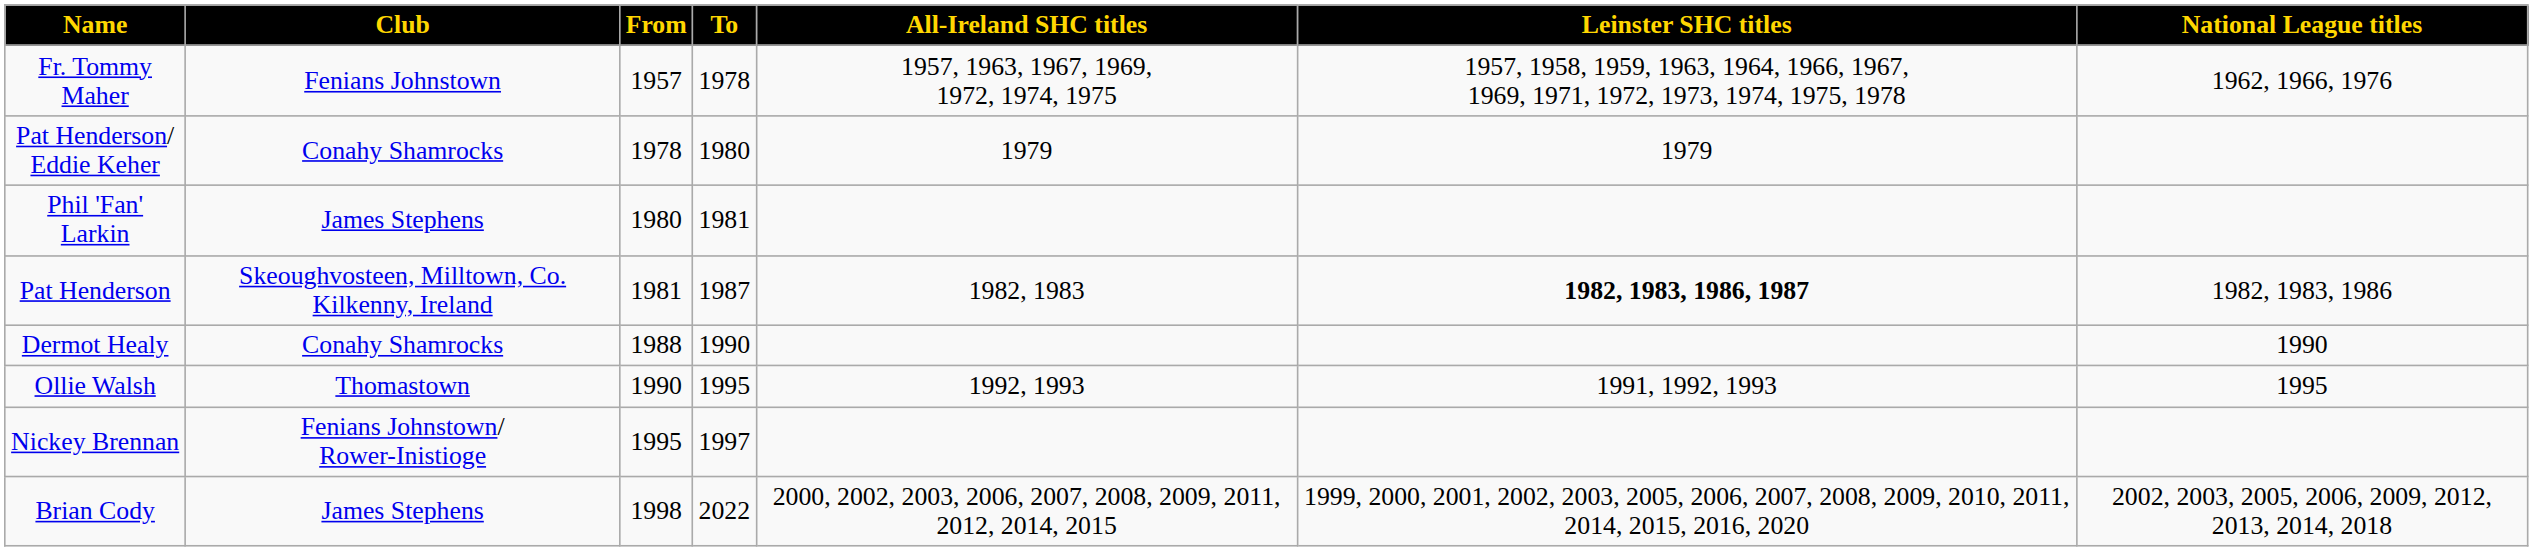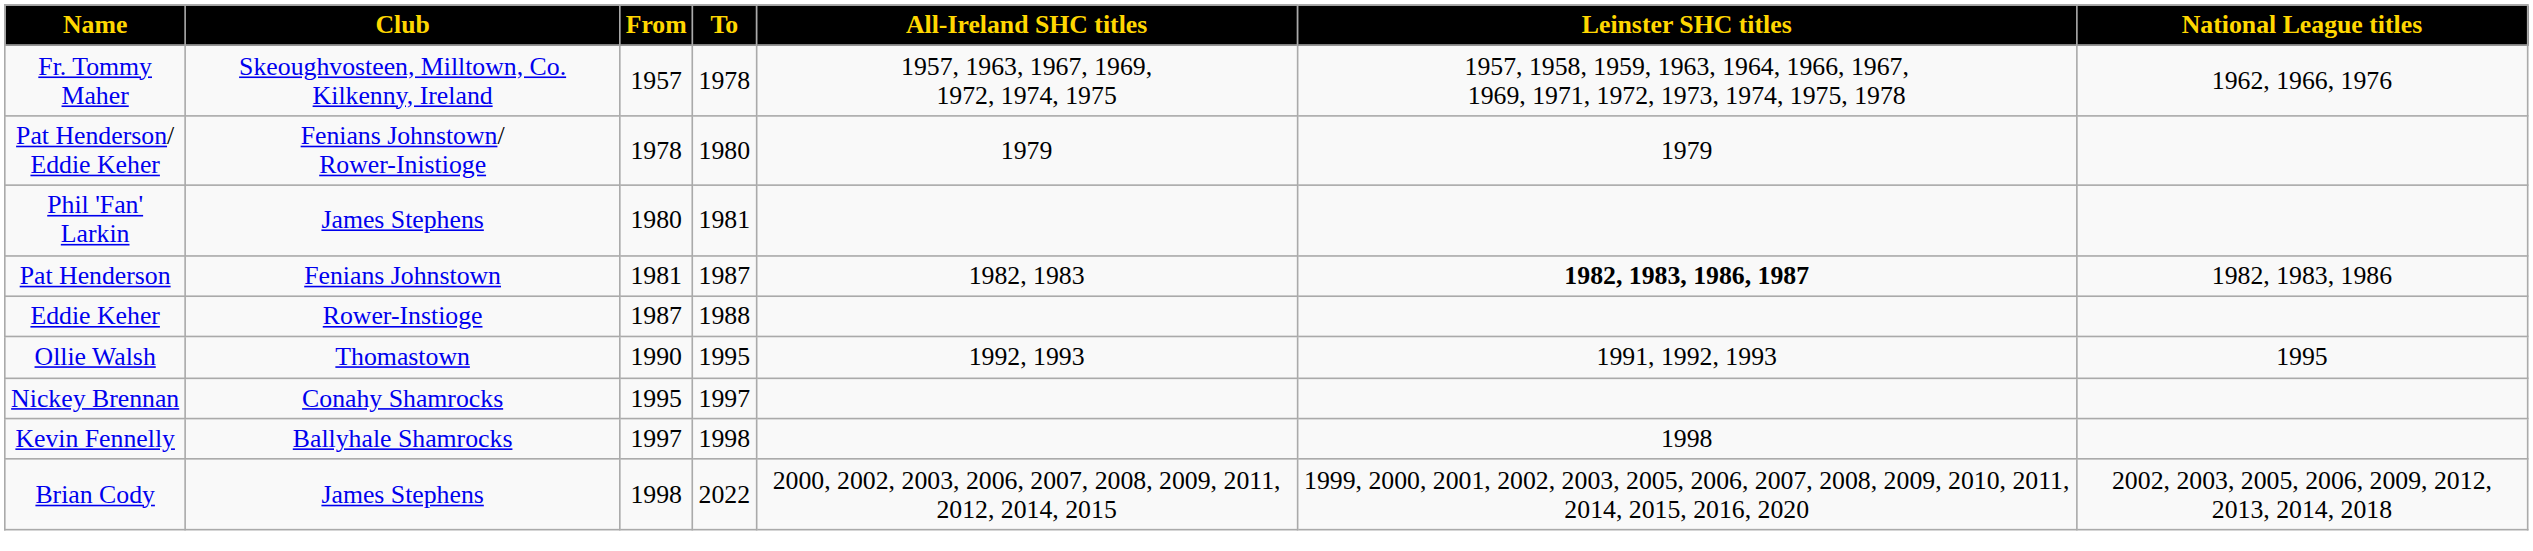(403, 80) Fenians Johnstown -> (403, 80) Skeoughvosteen, Milltown, Co. Kilkenny, Ireland
(403, 150) Conahy Shamrocks -> (403, 150) Fenians Johnstown/ Rower-Inistioge
(403, 289) Skeoughvosteen, Milltown, Co. Kilkenny, Ireland -> (403, 275) Fenians Johnstown
+ row: (95, 316)
- row: (95, 345)
(403, 441) Fenians Johnstown/ Rower-Inistioge -> (403, 397) Conahy Shamrocks
+ row: (95, 438)
